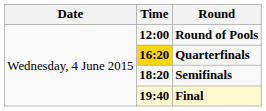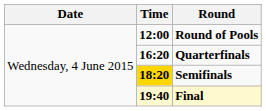(154, 55) gold background -> (154, 55) no background
(154, 75) no background -> (154, 75) gold background
